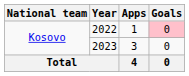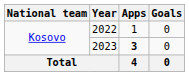(167, 30) pink background -> (167, 30) no background
(134, 46) normal -> (134, 46) bold
